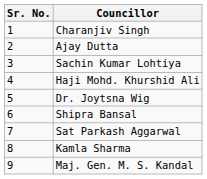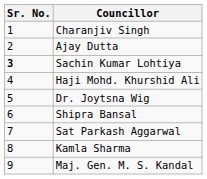(10, 64) normal -> (10, 64) bold
